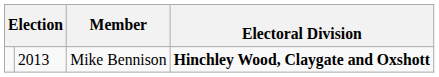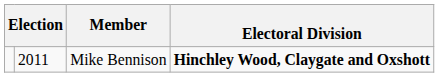(34, 59) 2013 -> (33, 59) 2011
